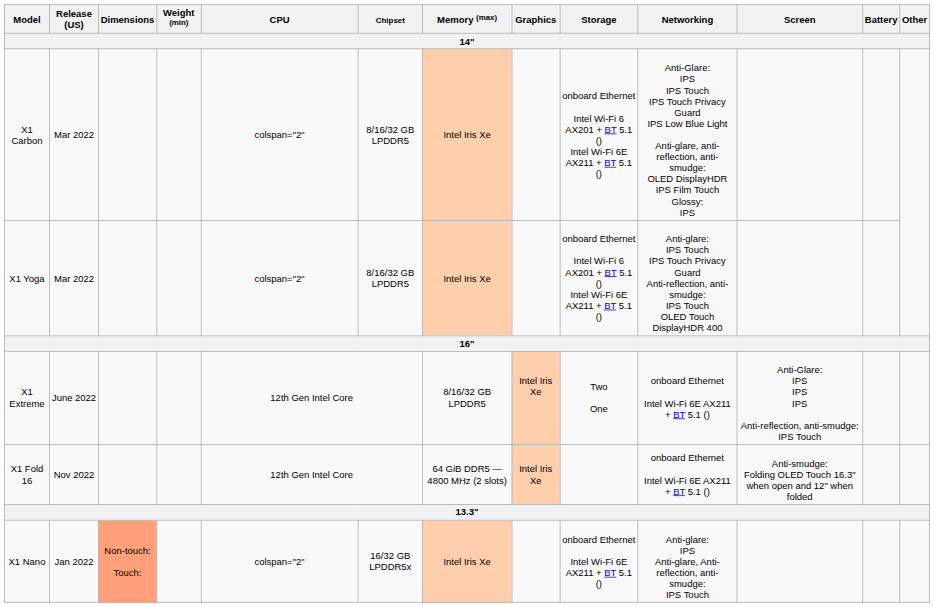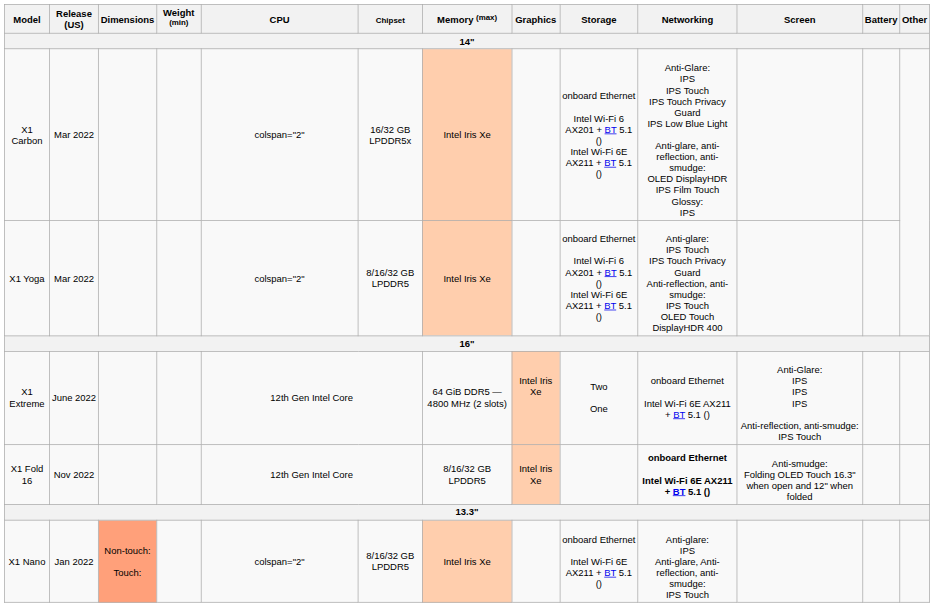(390, 134) 8/16/32 GB LPDDR5 -> (390, 134) 16/32 GB LPDDR5x
(467, 398) 8/16/32 GB LPDDR5 -> (467, 398) 64 GiB DDR5 — 4800 MHz (2 slots)
(467, 474) 64 GiB DDR5 — 4800 MHz (2 slots) -> (467, 474) 8/16/32 GB LPDDR5
(687, 474) normal -> (687, 474) bold
(390, 561) 16/32 GB LPDDR5x -> (390, 561) 8/16/32 GB LPDDR5
